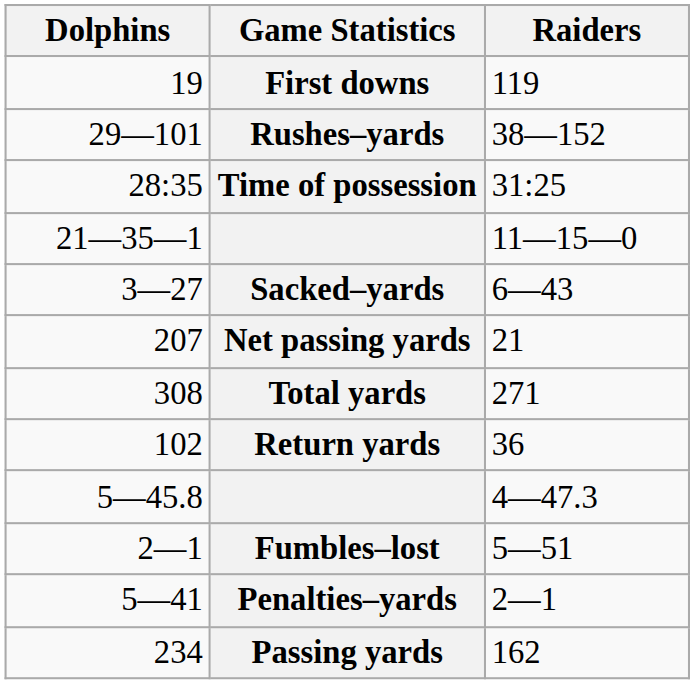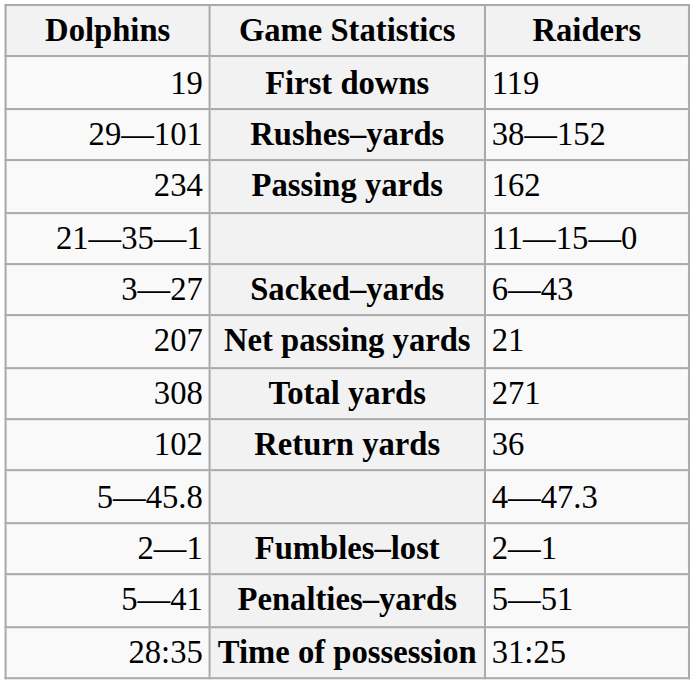rows swapped: (178, 651) <-> (166, 185)
(532, 548) 5—51 -> (524, 548) 2—1
(524, 599) 2—1 -> (532, 599) 5—51
